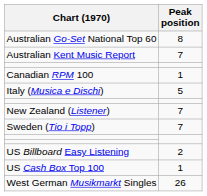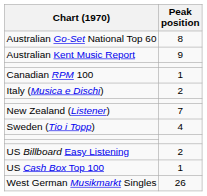(180, 54) 7 -> (180, 54) 9
(180, 91) 5 -> (180, 91) 2
(180, 127) 7 -> (180, 127) 4
